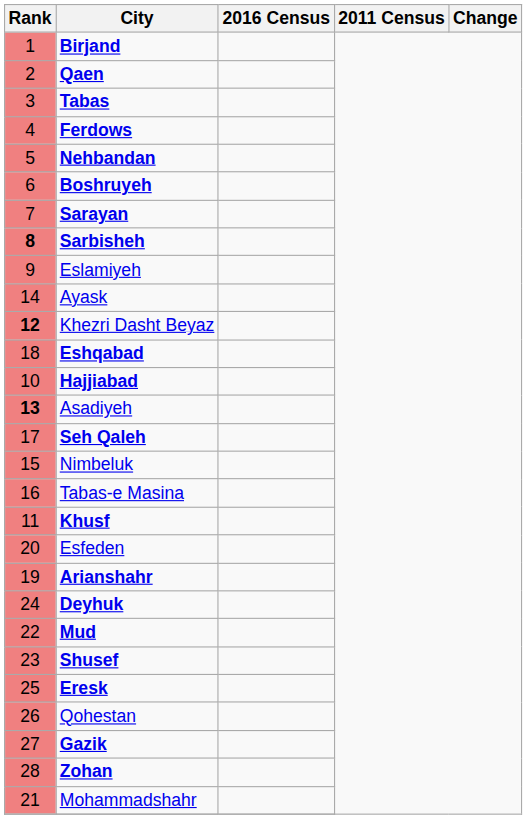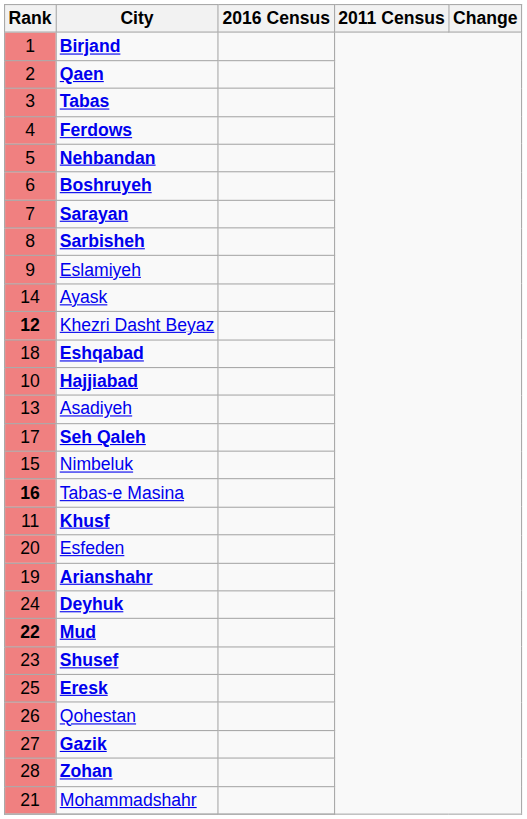(30, 241) bold -> (30, 241) normal
(30, 409) bold -> (30, 409) normal
(30, 492) normal -> (30, 492) bold
(30, 632) normal -> (30, 632) bold
